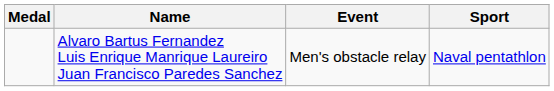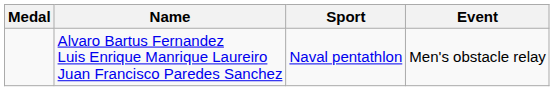columns swapped: (489, 17) <-> (358, 17)
